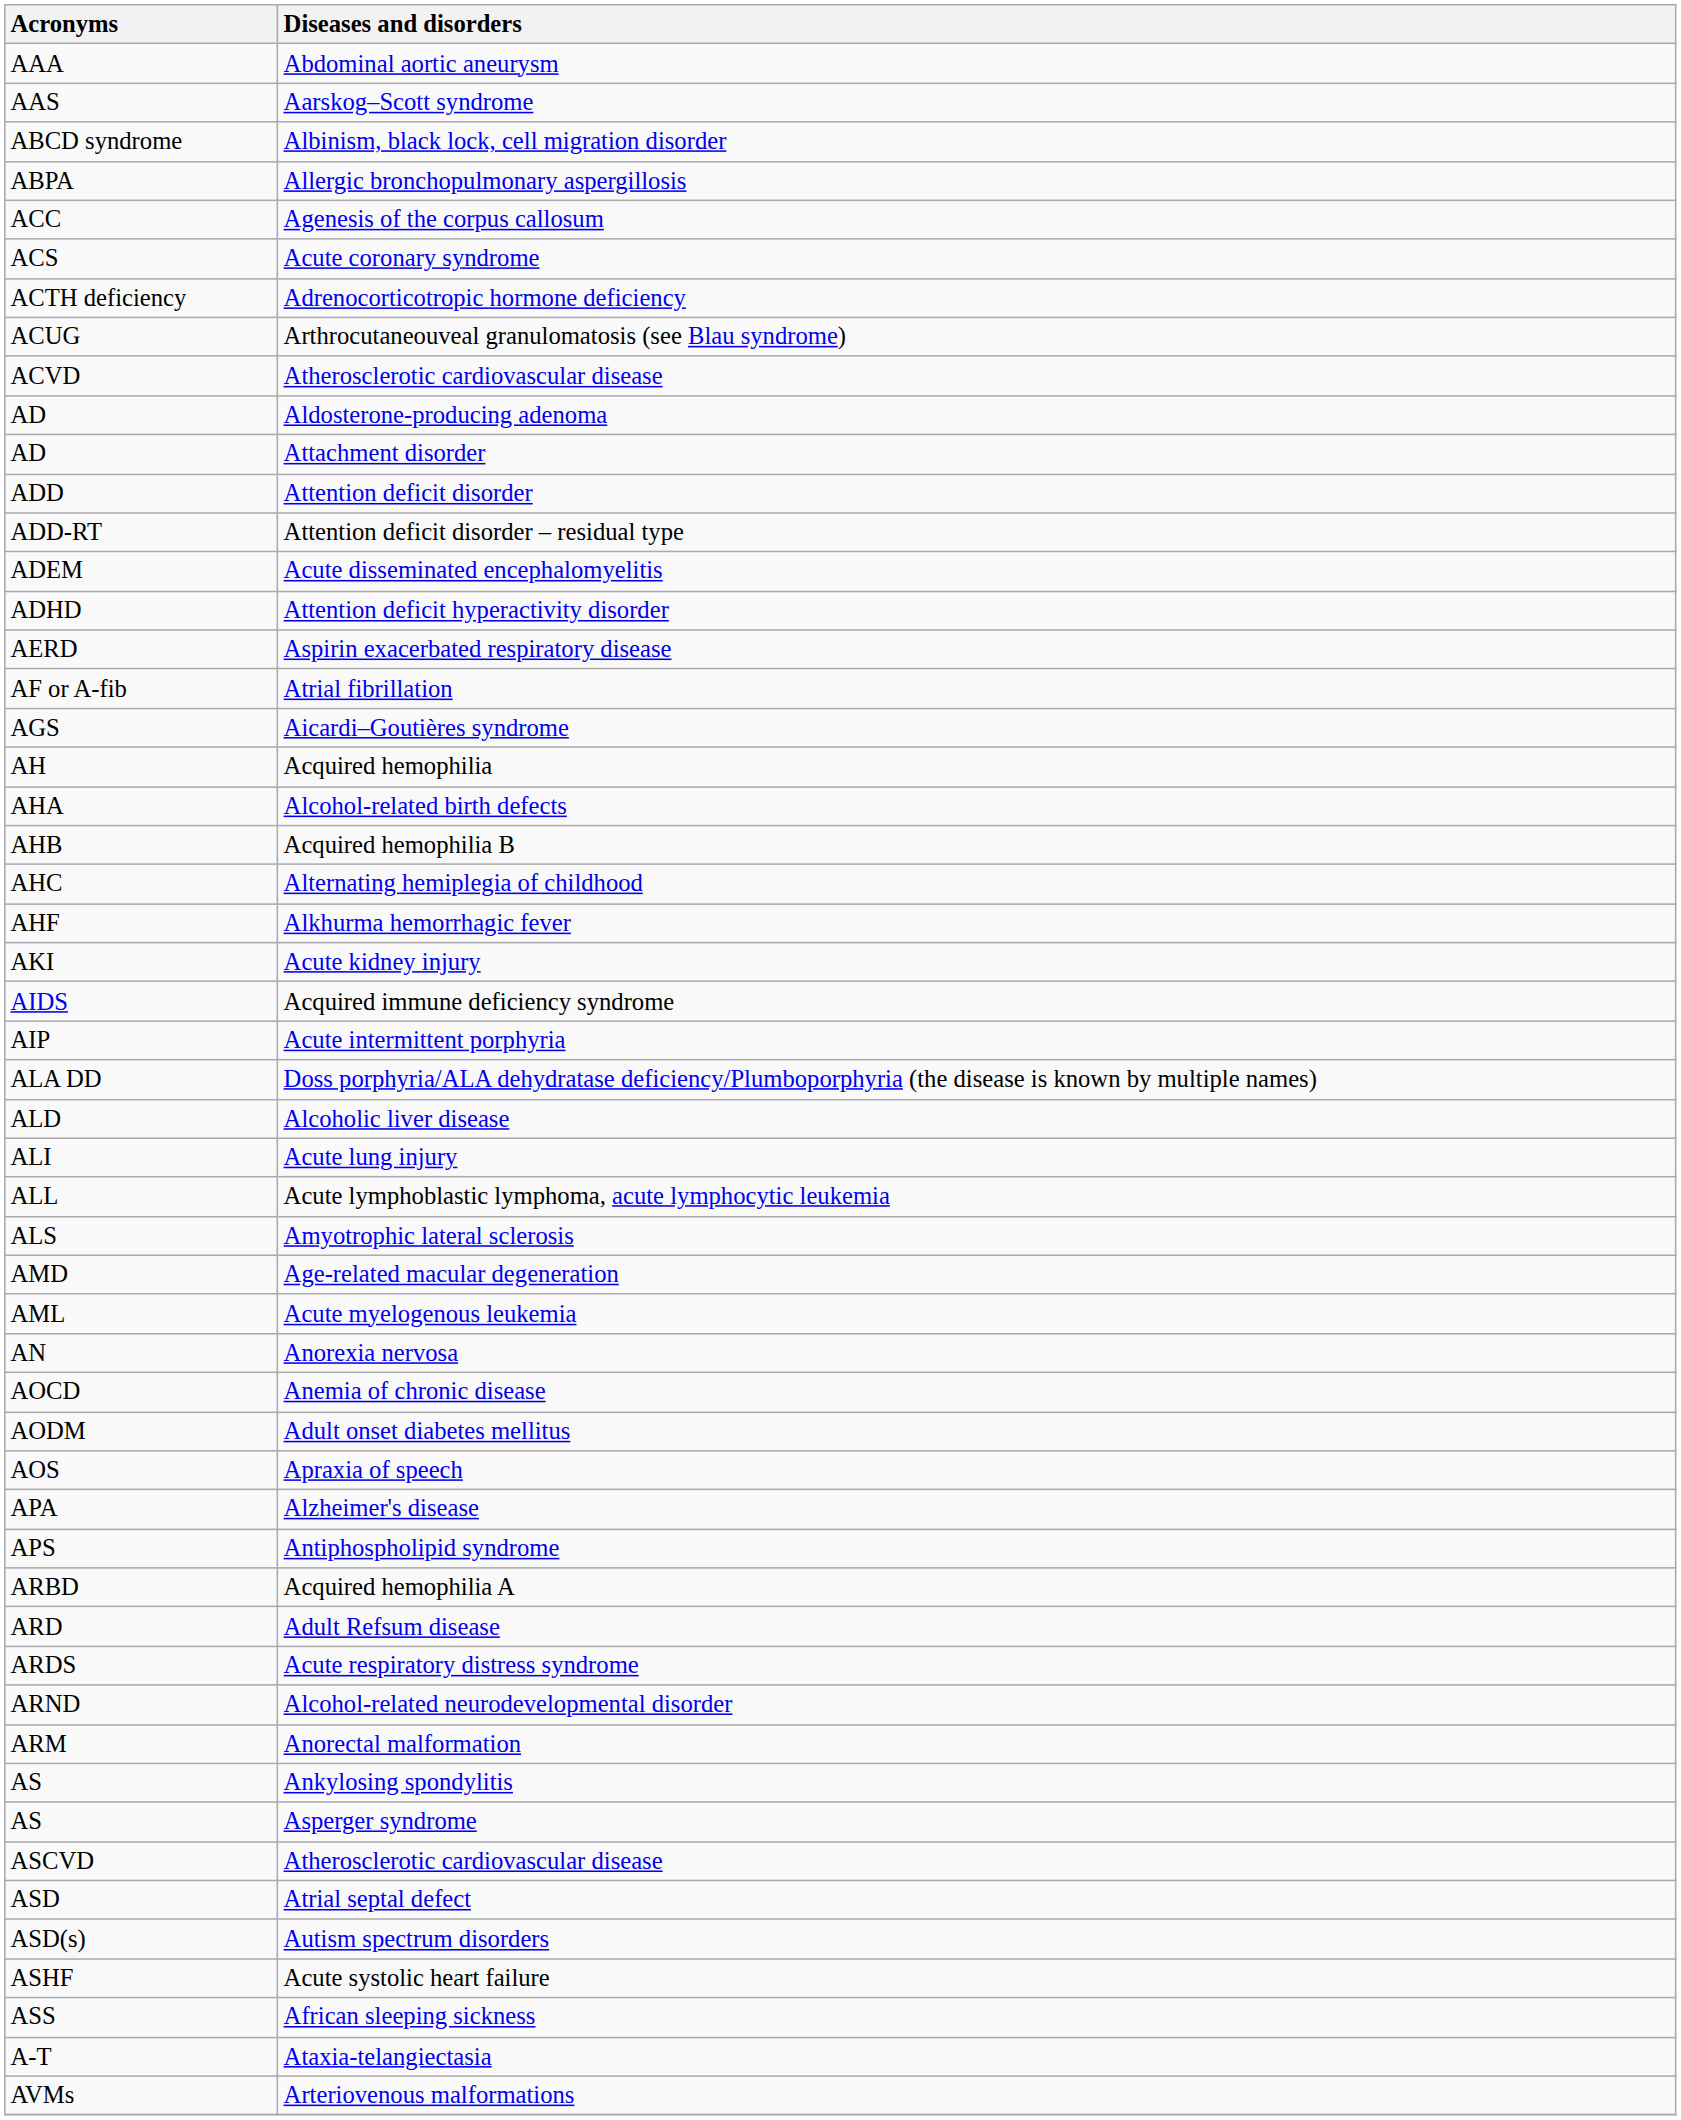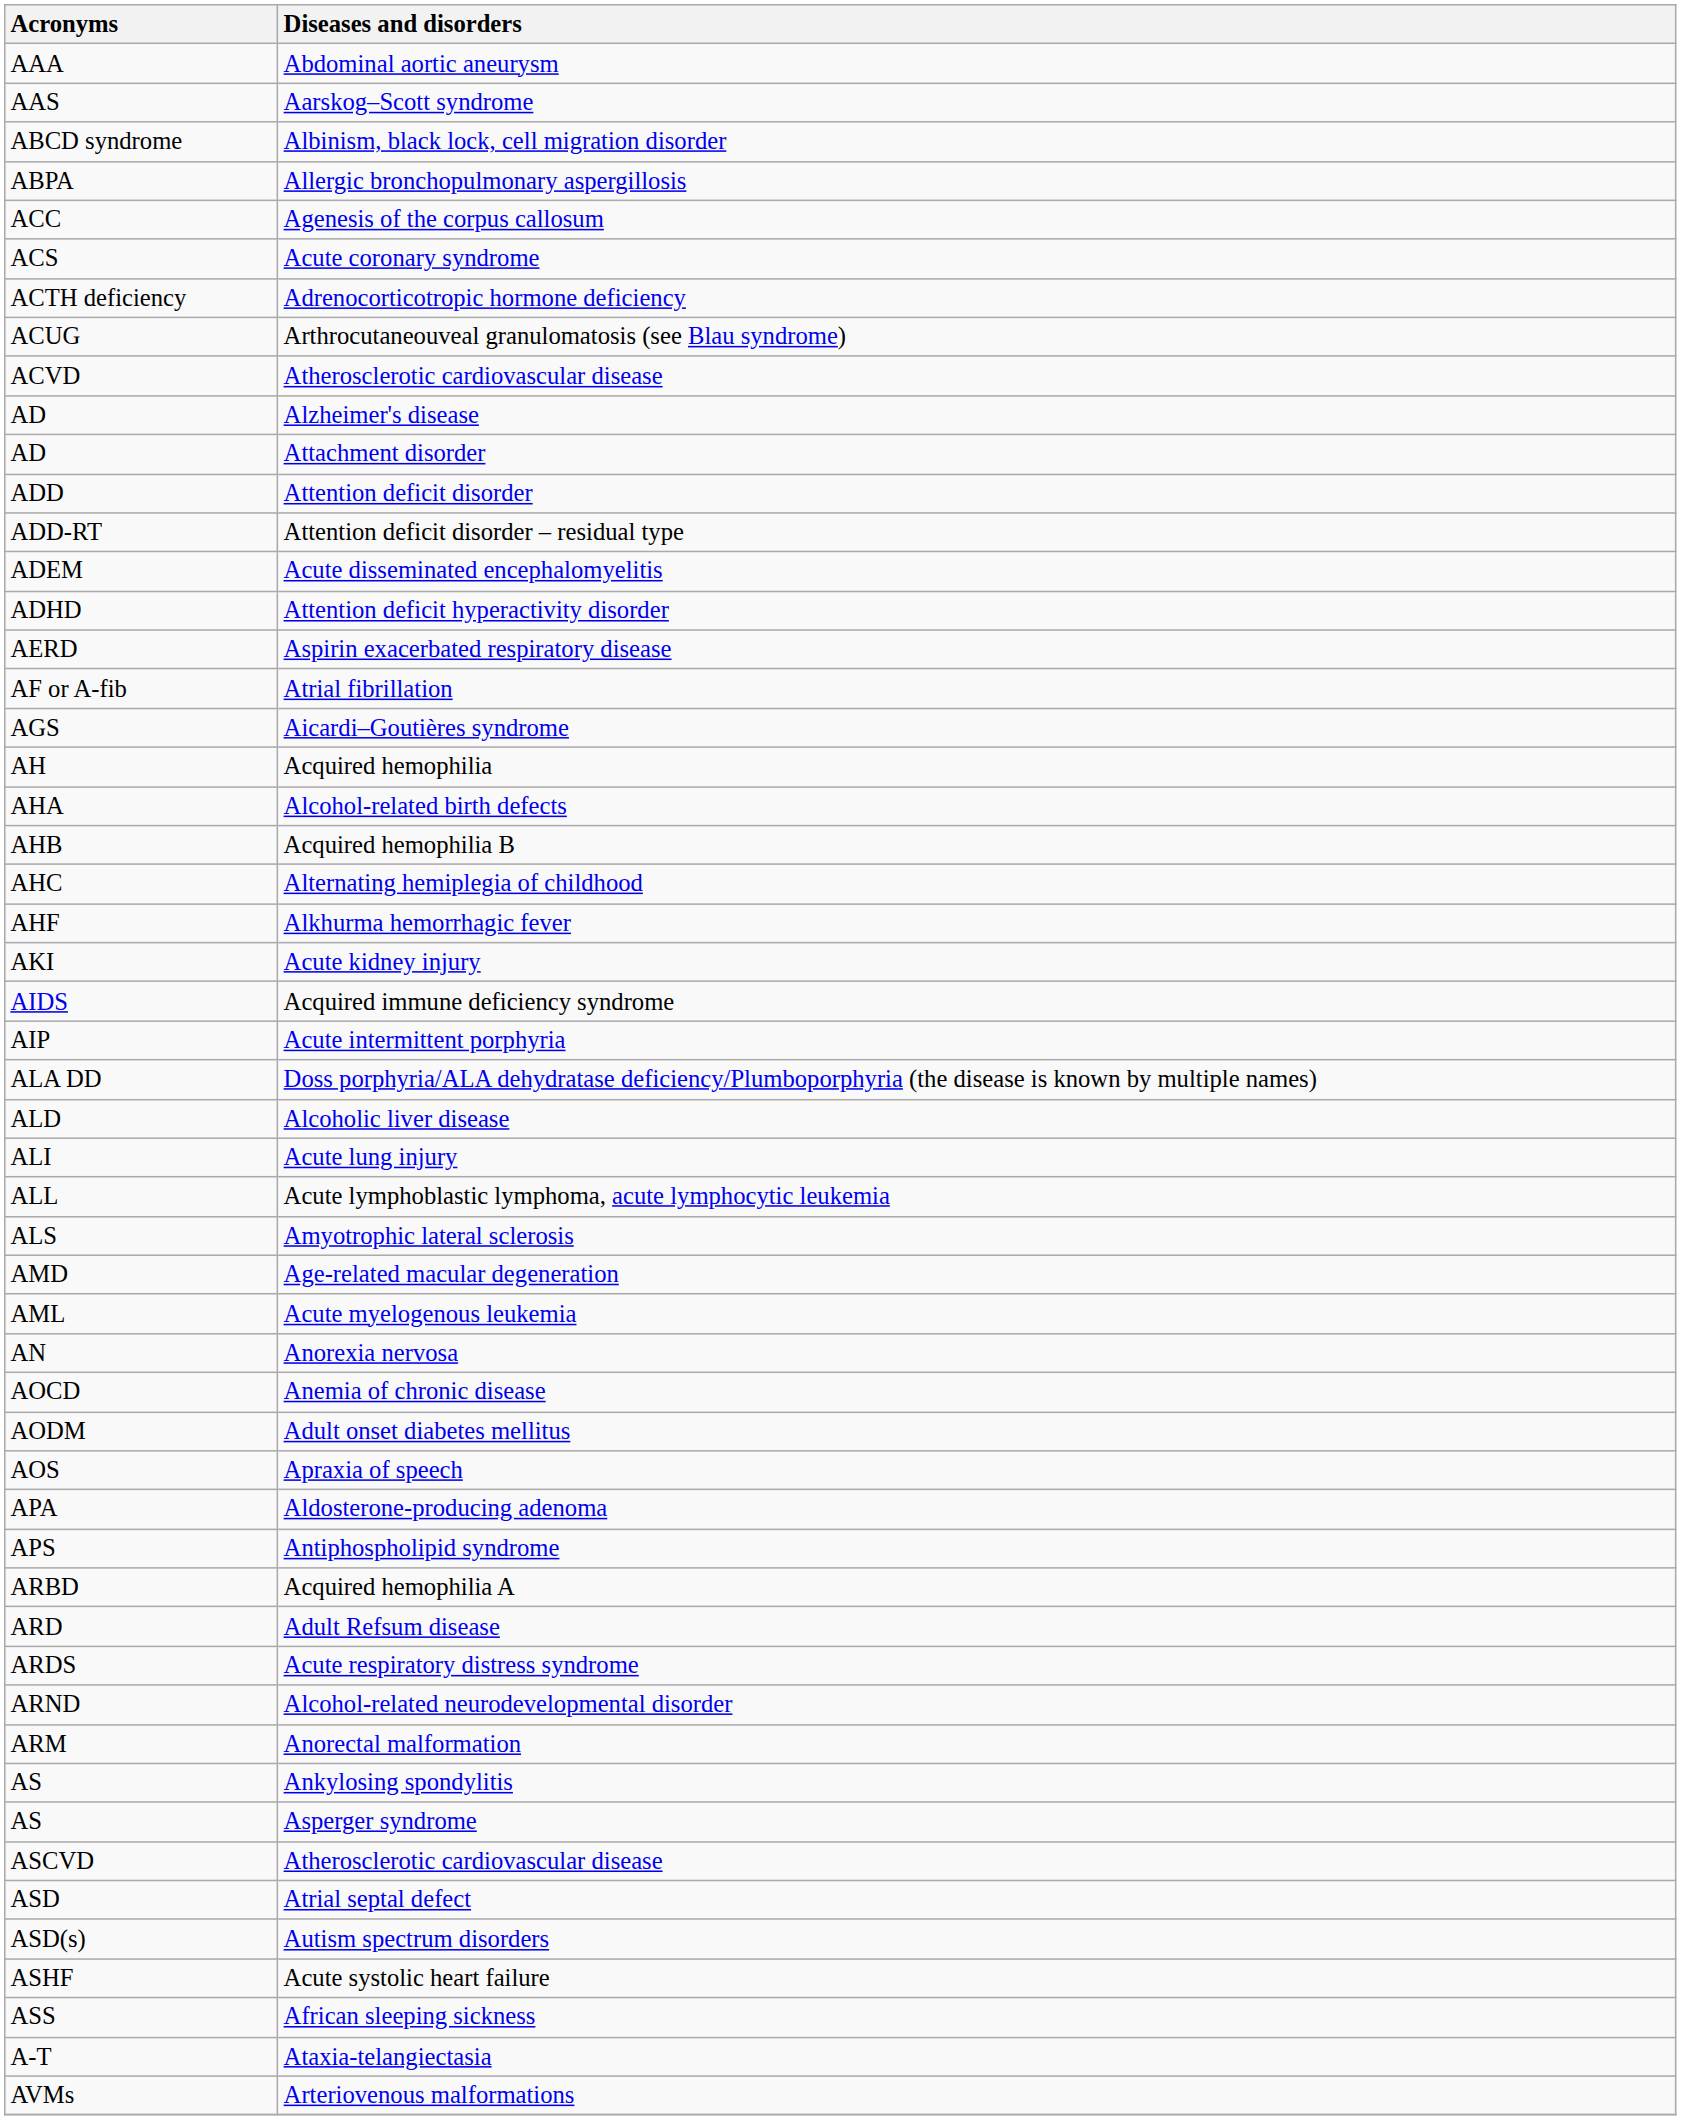(445, 414) Aldosterone-producing adenoma -> (381, 414) Alzheimer's disease
(381, 1508) Alzheimer's disease -> (445, 1508) Aldosterone-producing adenoma
